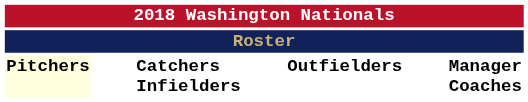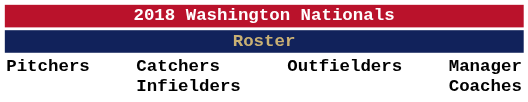(48, 67) lightyellow background -> (48, 67) no background
